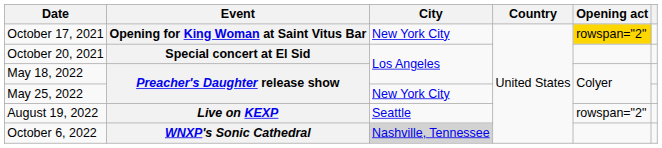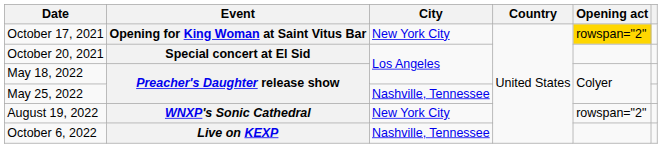(411, 93) New York City -> (431, 93) Nashville, Tennessee
(238, 113) Live on KEXP -> (238, 113) WNXP's Sonic Cathedral
(391, 113) Seattle -> (411, 113) New York City
(238, 133) WNXP's Sonic Cathedral -> (238, 133) Live on KEXP
(431, 133) lightgrey background -> (431, 133) no background
